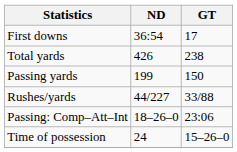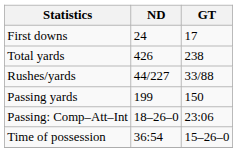(148, 35) 36:54 -> (140, 35) 24
rows swapped: (41, 96) <-> (42, 76)
(140, 137) 24 -> (148, 137) 36:54
